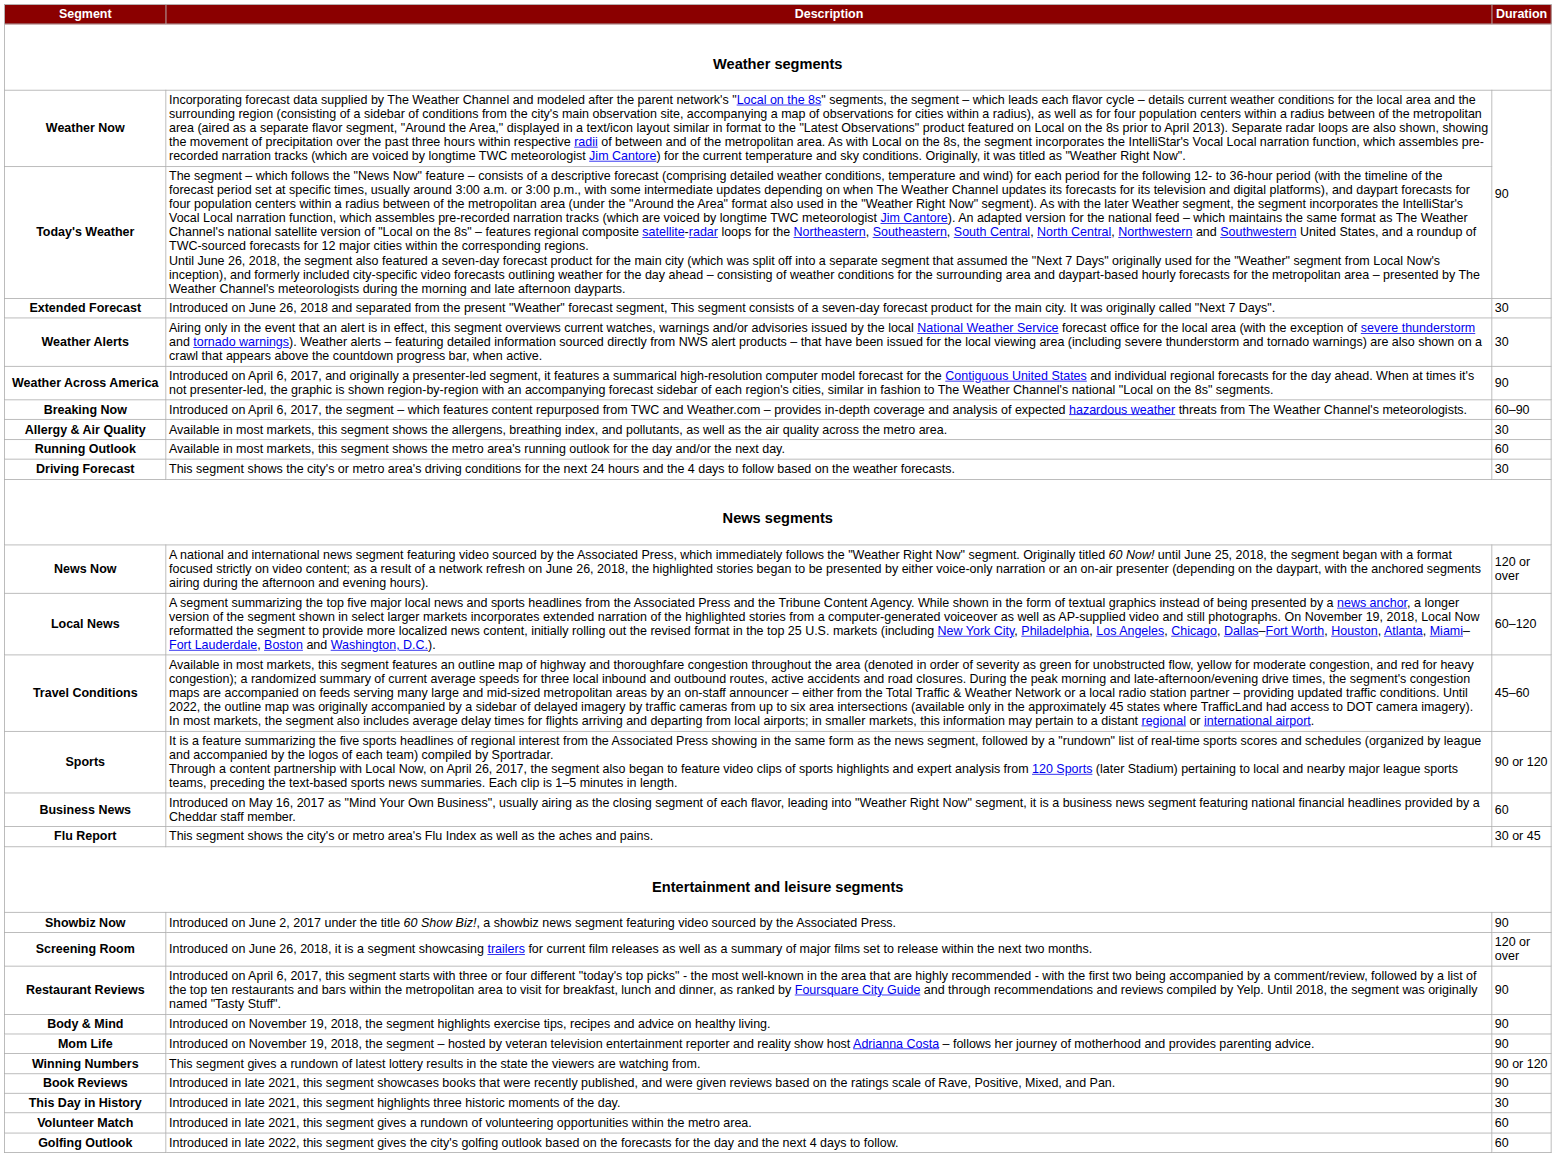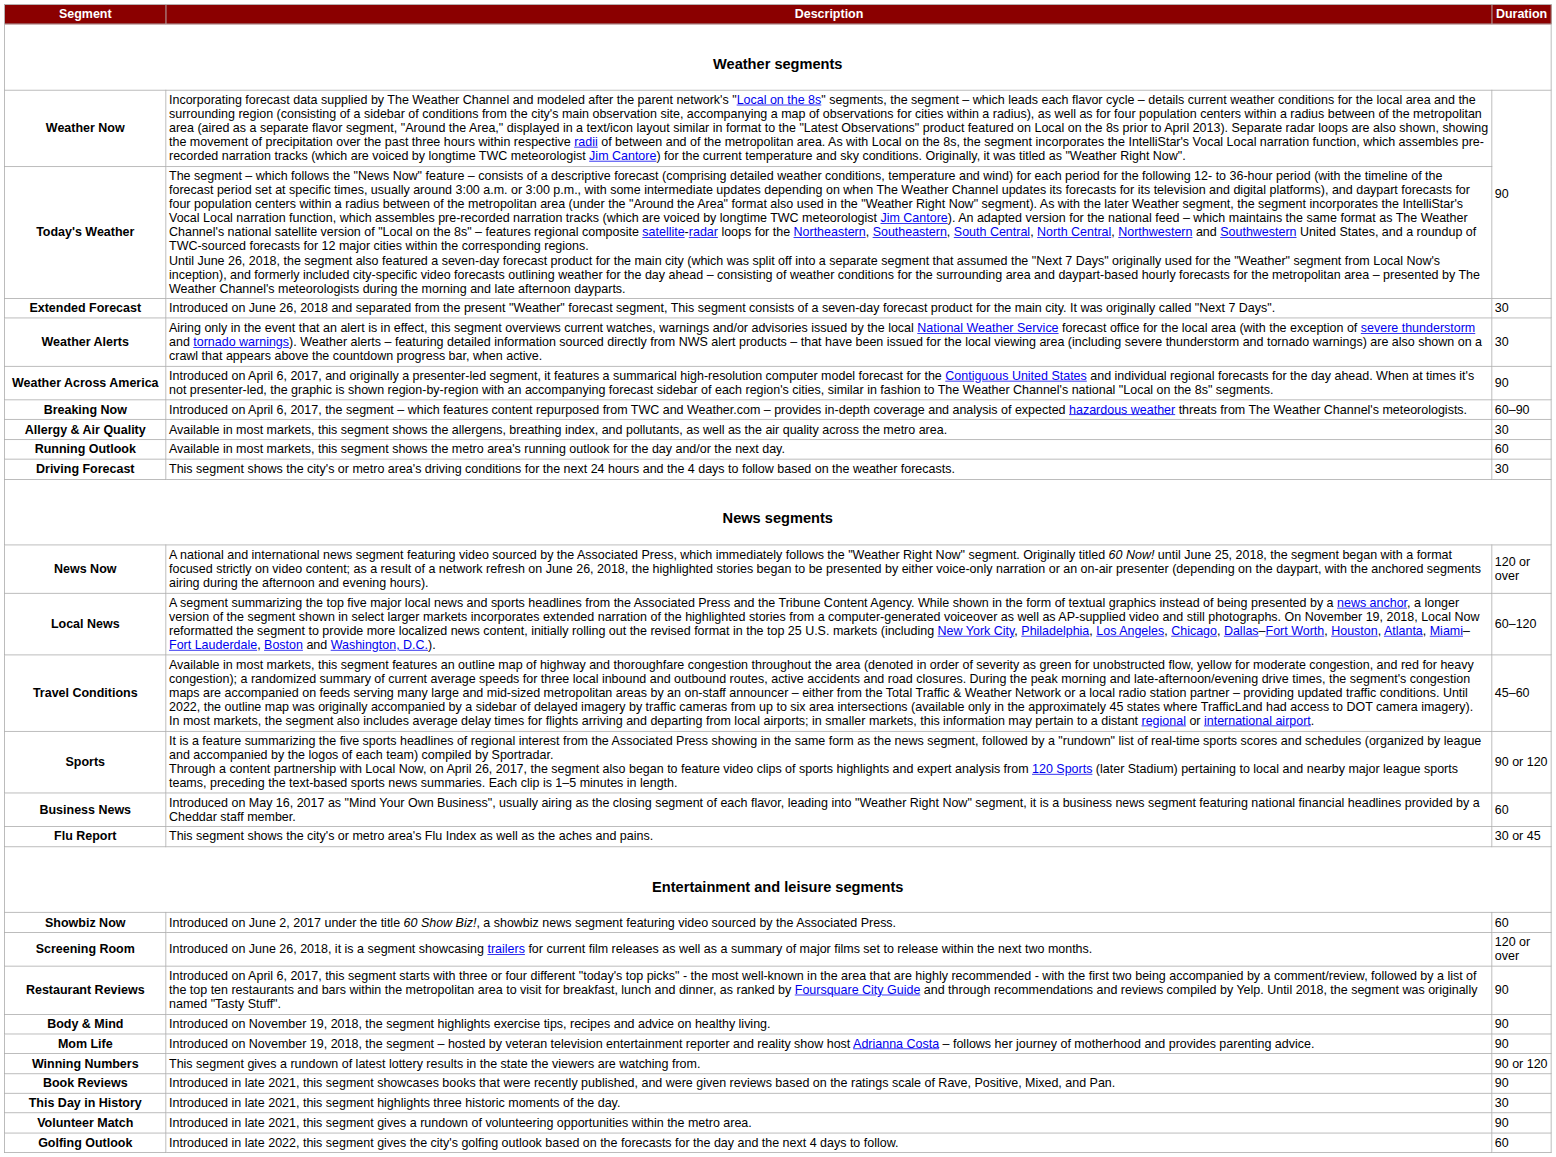(1502, 922) 90 -> (1502, 922) 60
(1502, 1123) 60 -> (1502, 1123) 90
